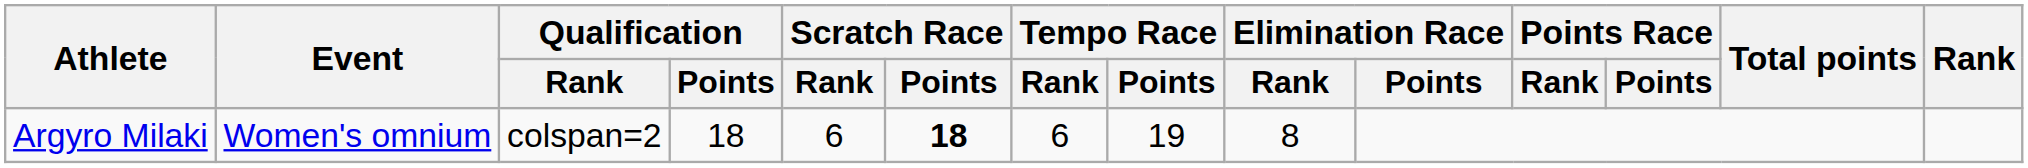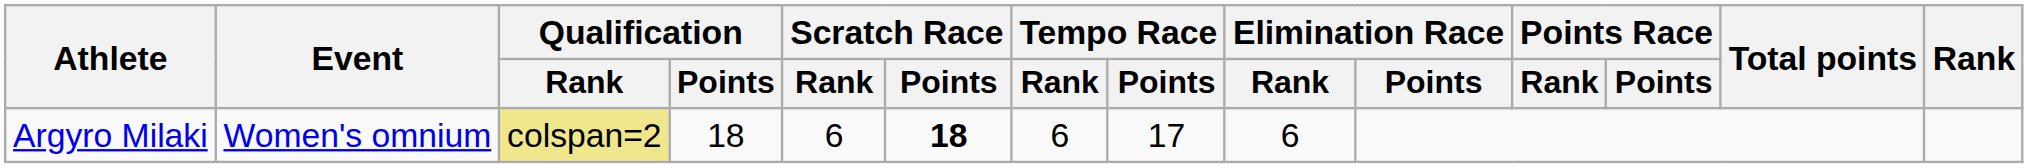(584, 136) no background -> (584, 136) khaki background
(1167, 136) 19 -> (1167, 136) 17
(1290, 136) 8 -> (1290, 136) 6
